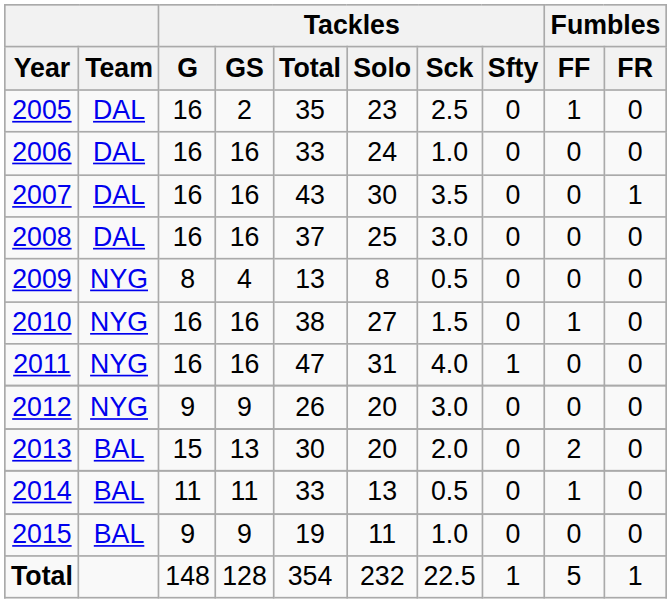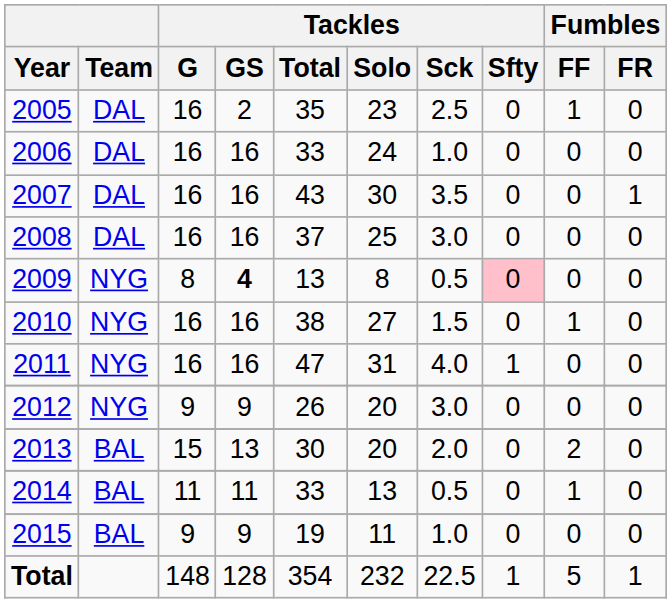(244, 279) normal -> (244, 279) bold
(513, 279) no background -> (513, 279) pink background
